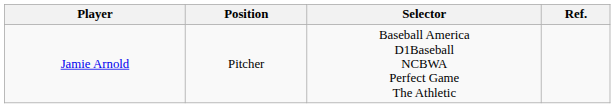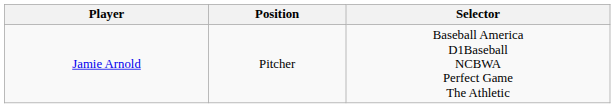- column: (576, 14)
